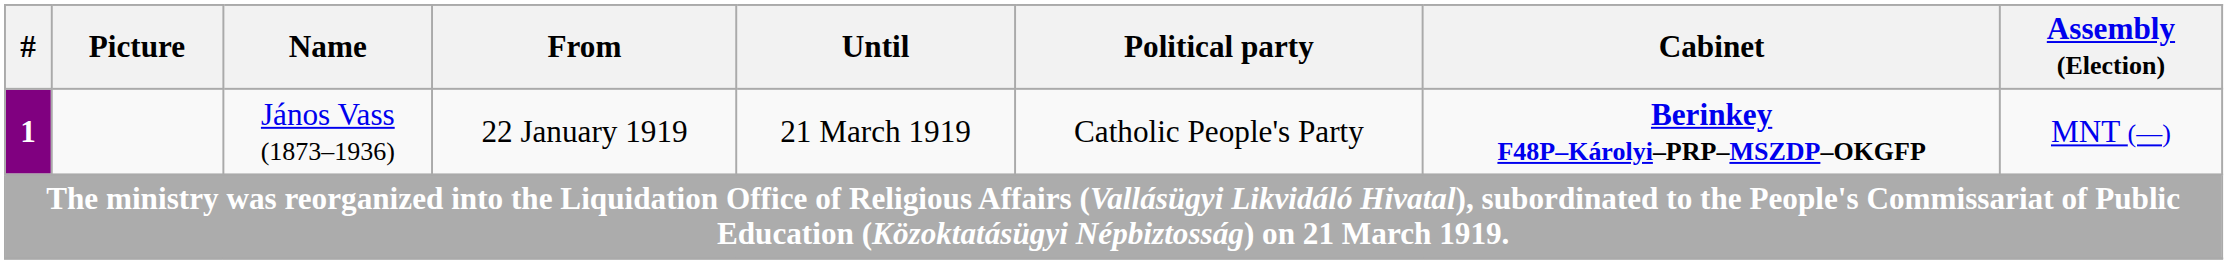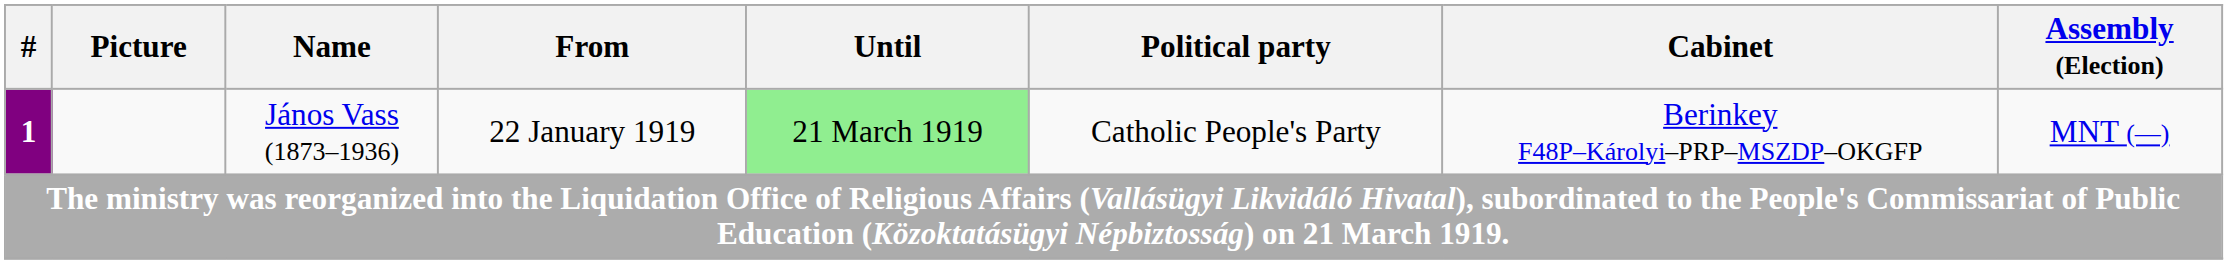(876, 131) no background -> (888, 131) lightgreen background
(1712, 131) bold -> (1720, 131) normal
